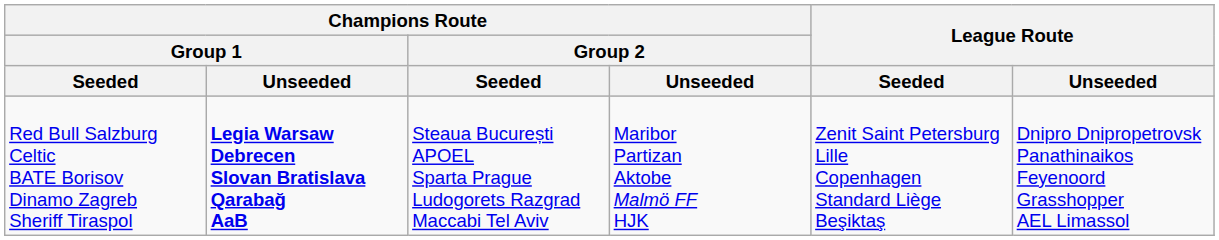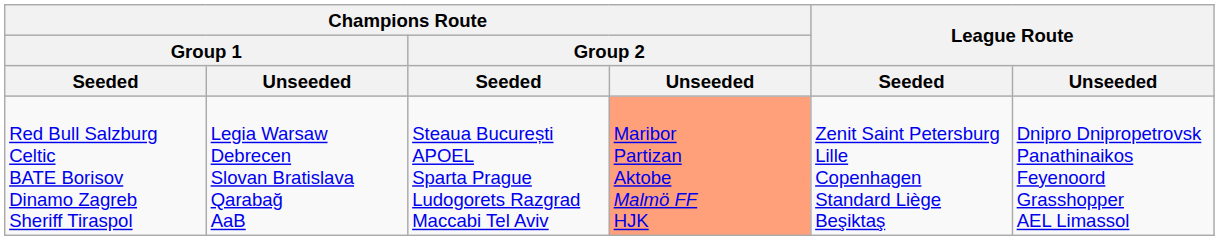(288, 177) bold -> (282, 177) normal
(655, 177) no background -> (655, 177) lightsalmon background
